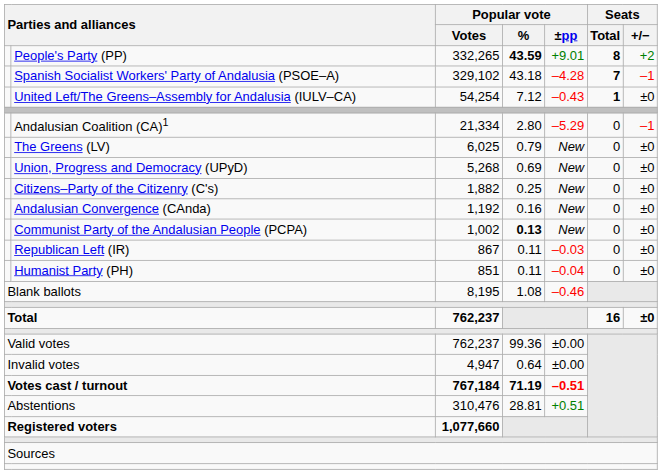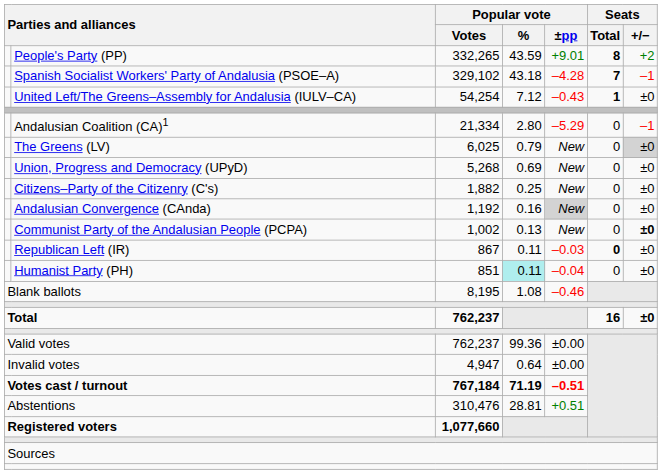(526, 55) bold -> (526, 55) normal
(647, 147) no background -> (647, 147) lightgrey background
(571, 209) no background -> (571, 209) lightgrey background
(529, 229) bold -> (529, 229) normal
(647, 229) normal -> (647, 229) bold
(617, 250) normal -> (617, 250) bold
(530, 270) no background -> (530, 270) paleturquoise background
